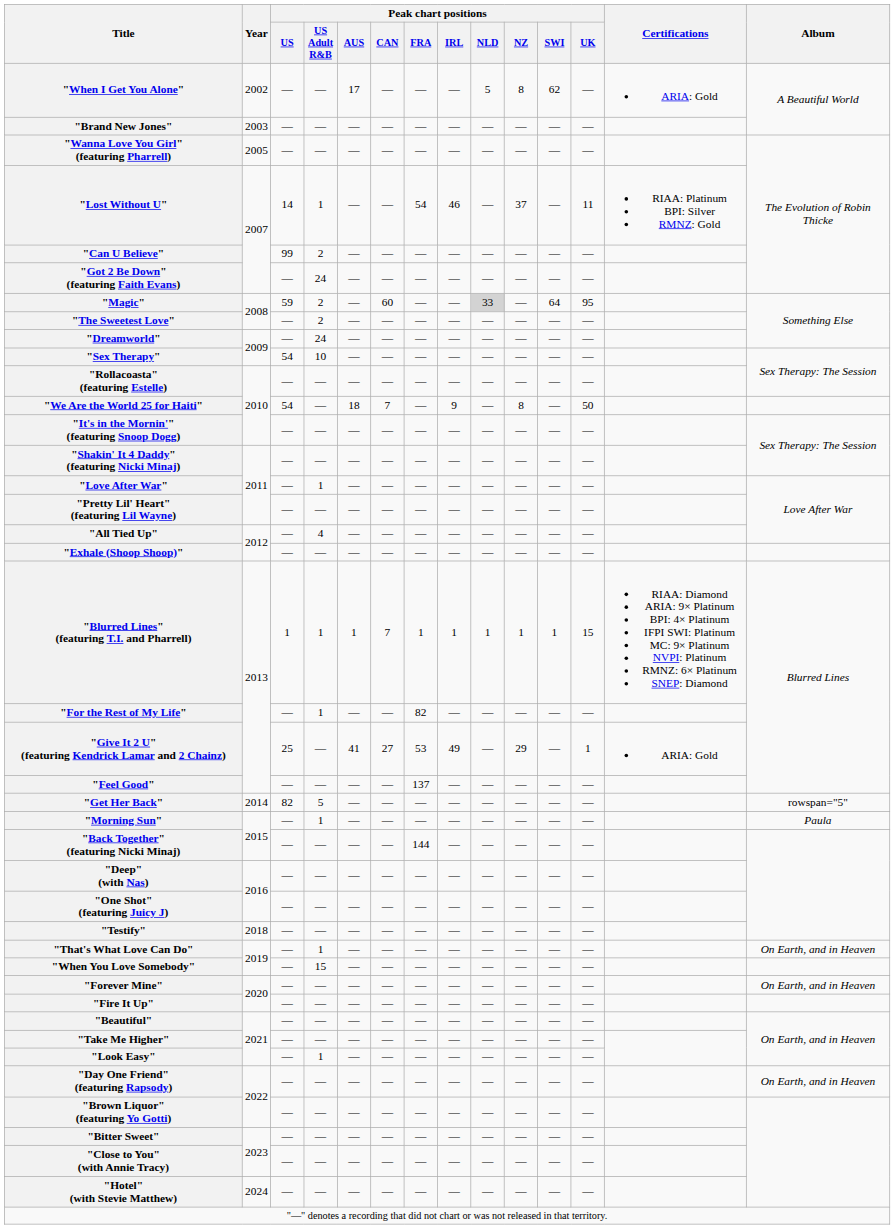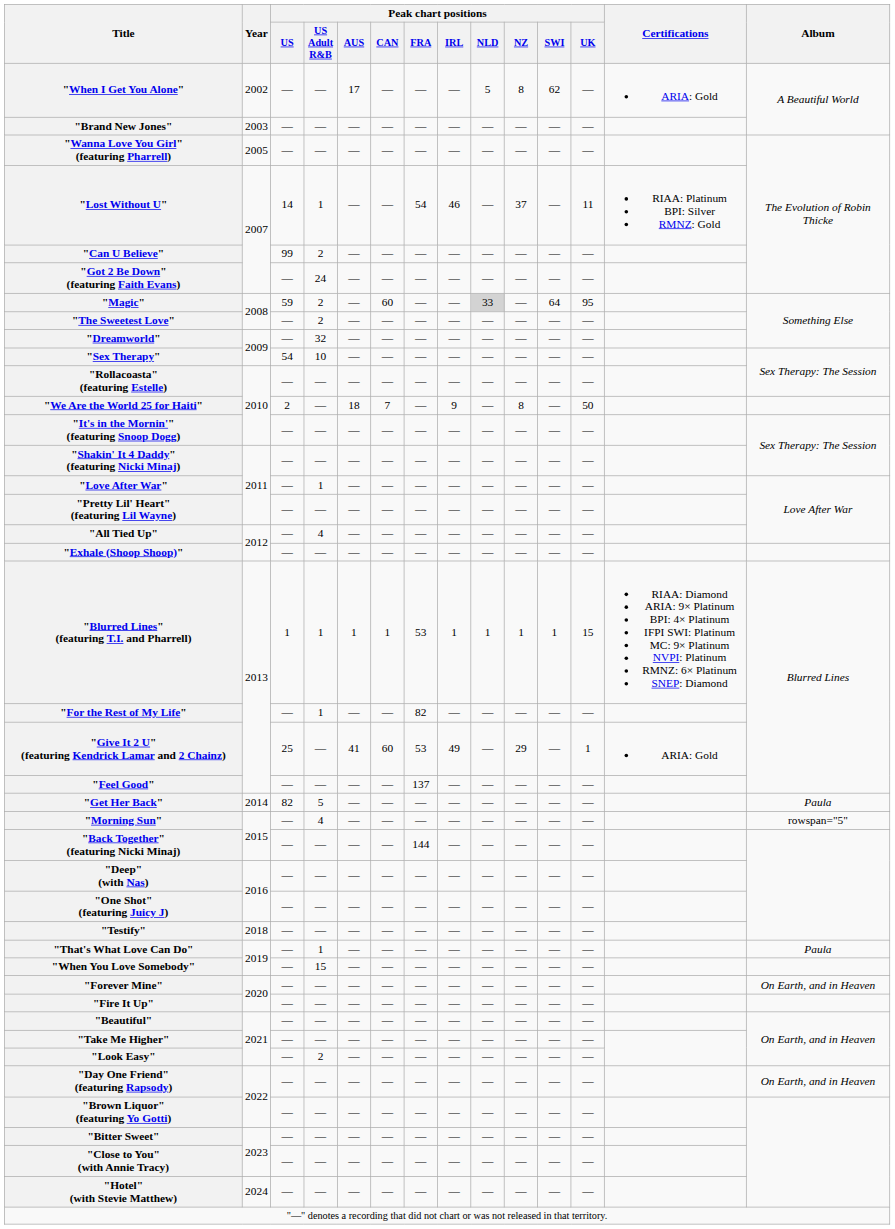(321, 338) 24 -> (321, 338) 32
(287, 405) 54 -> (287, 405) 2
(387, 632) 7 -> (387, 632) 1
(421, 632) 1 -> (421, 632) 53
(387, 748) 27 -> (387, 748) 60
(818, 802) rowspan="5" -> (818, 802) Paula
(321, 820) 1 -> (321, 820) 4
(818, 820) Paula -> (818, 820) rowspan="5"
(818, 949) On Earth, and in Heaven -> (818, 949) Paula
(321, 1057) 1 -> (321, 1057) 2
